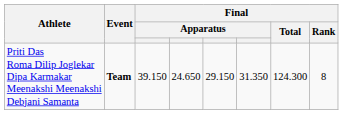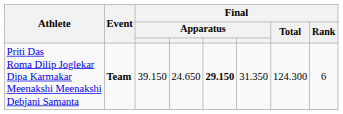(220, 76) normal -> (220, 76) bold
(324, 76) 8 -> (324, 76) 6
